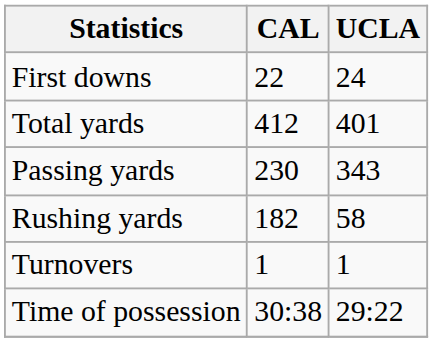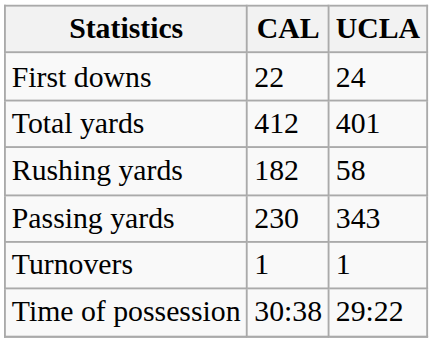rows swapped: (97, 217) <-> (93, 170)
